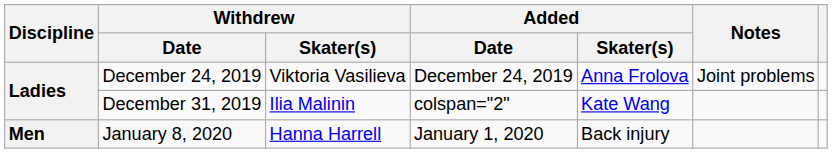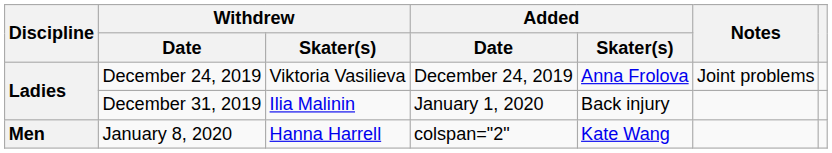(462, 104) colspan="2" -> (479, 104) January 1, 2020
(625, 104) Kate Wang -> (625, 104) Back injury
(479, 133) January 1, 2020 -> (462, 133) colspan="2"
(625, 133) Back injury -> (625, 133) Kate Wang
